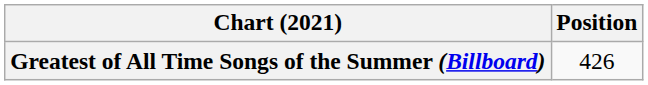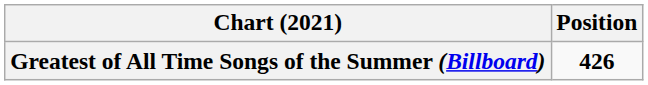(597, 60) normal -> (597, 60) bold
